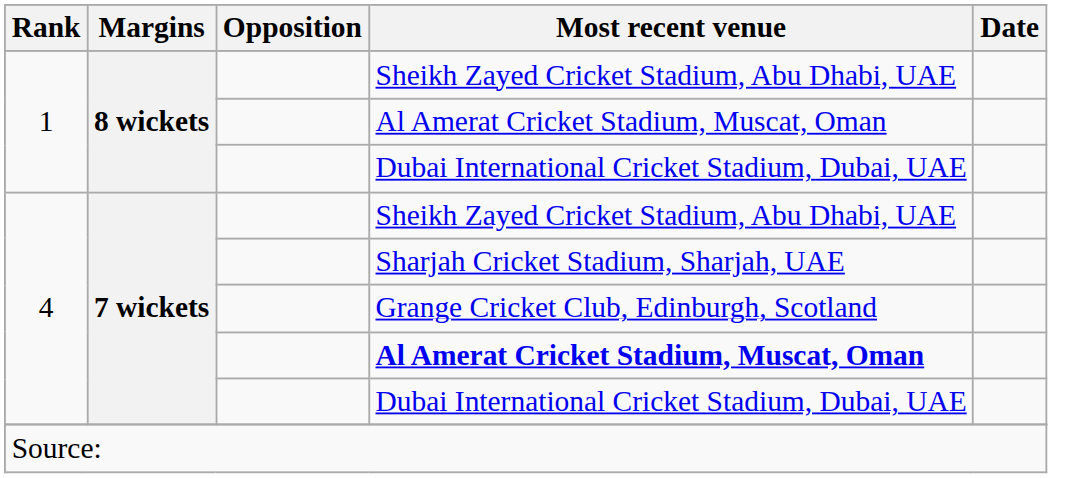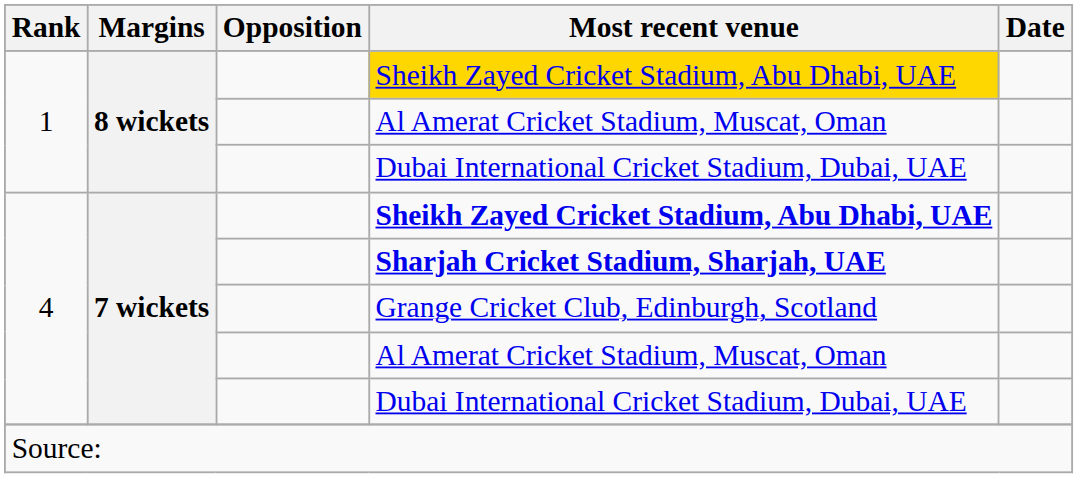(666, 74) no background -> (666, 74) gold background
(666, 214) normal -> (684, 214) bold
(610, 261) normal -> (631, 261) bold
(650, 354) bold -> (631, 354) normal
